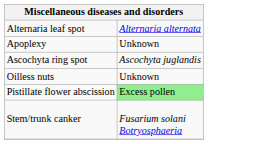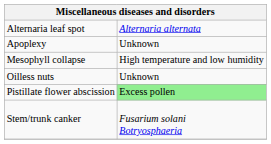- row: (47, 60)
+ row: (46, 60)
